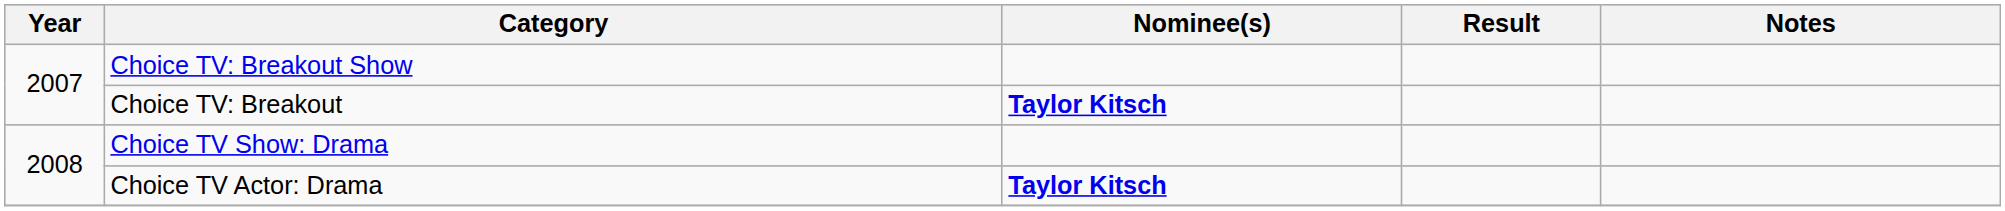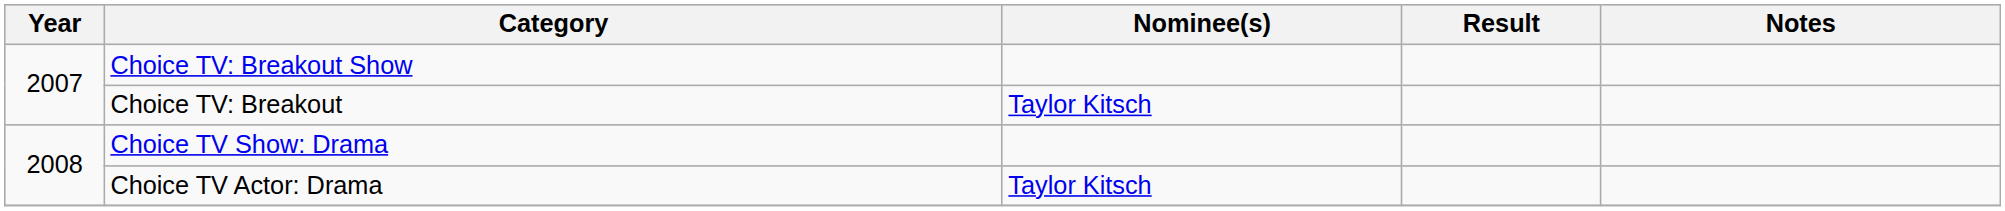(1087, 104) bold -> (1080, 104) normal
(1087, 184) bold -> (1080, 184) normal
